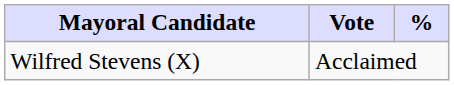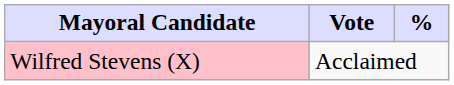(105, 60) no background -> (105, 60) pink background
